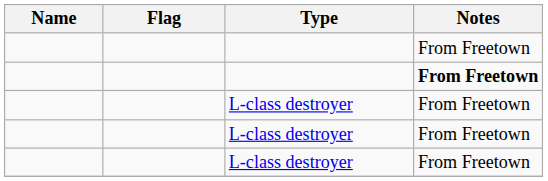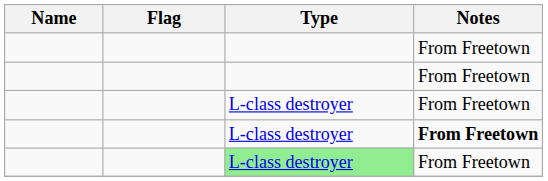(478, 76) bold -> (474, 76) normal
(474, 133) normal -> (478, 133) bold
(291, 162) no background -> (291, 162) lightgreen background
